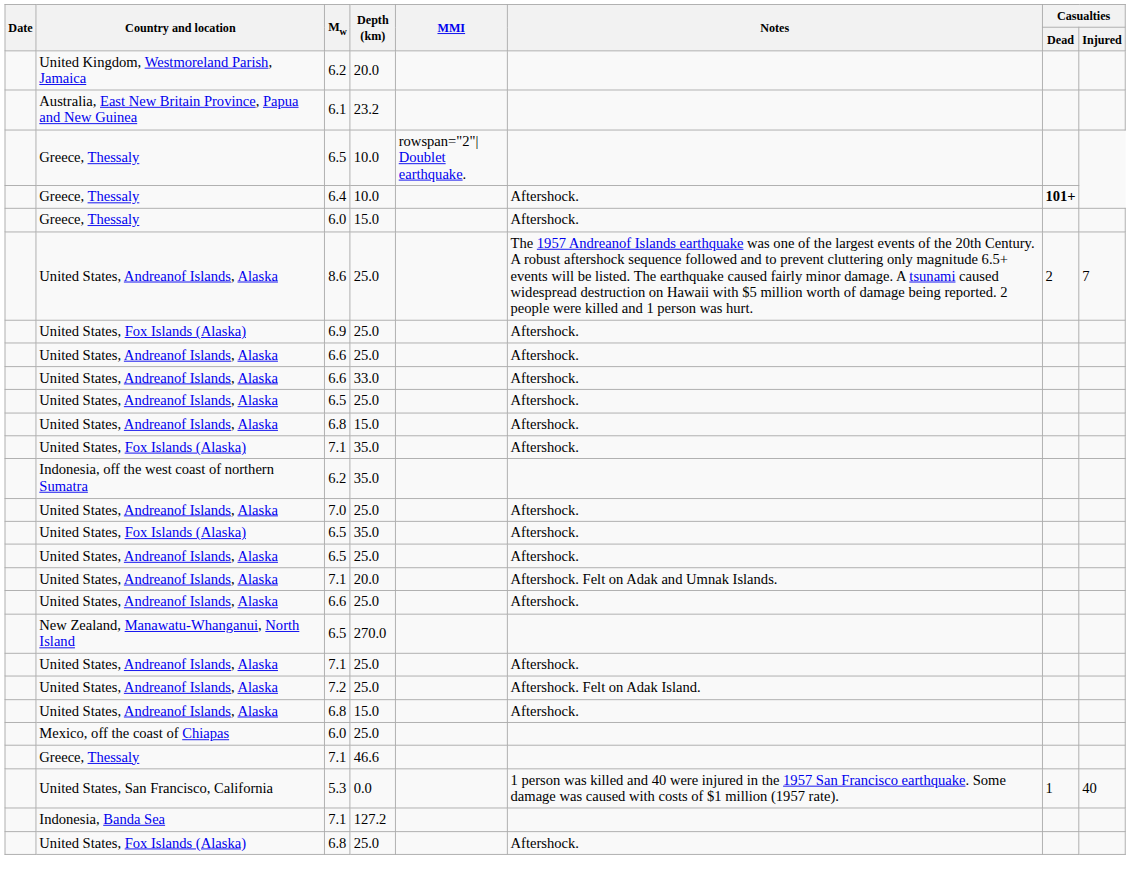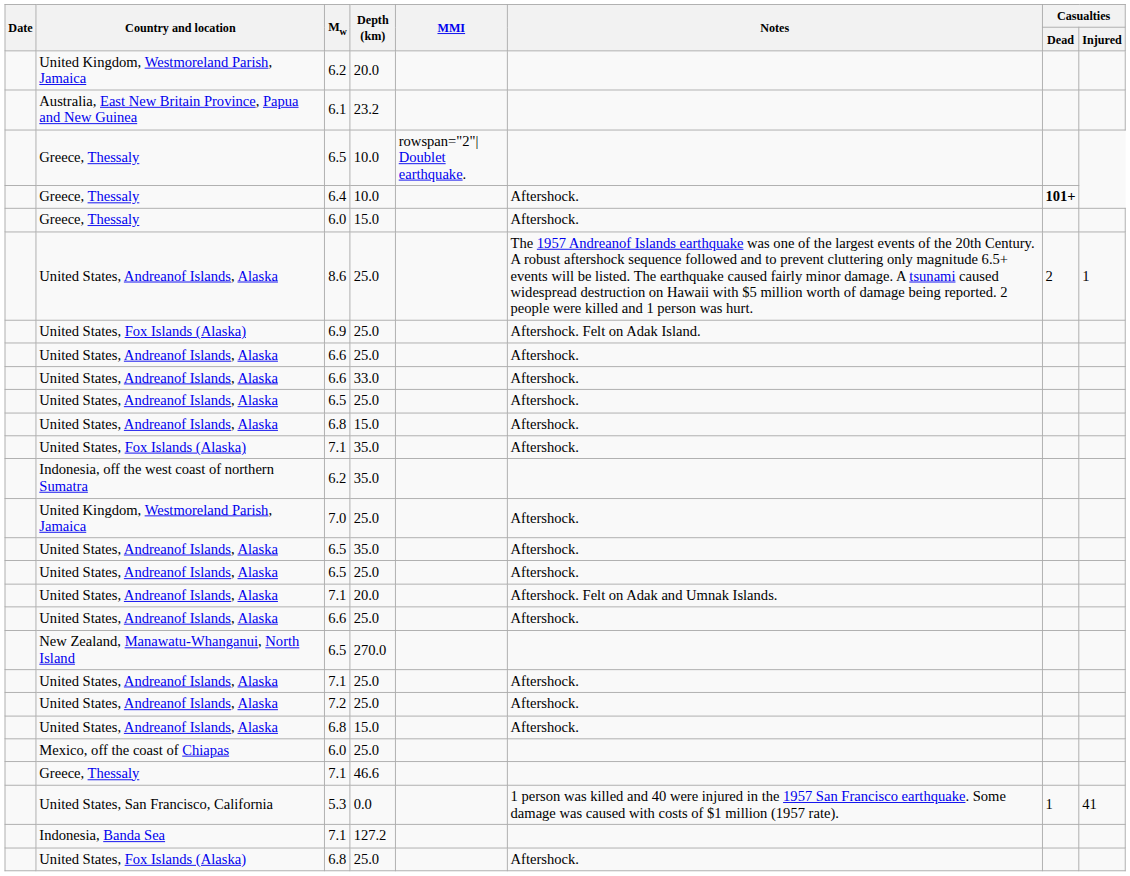(1086, 275) 7 -> (1086, 275) 1
(545, 331) Aftershock. -> (606, 331) Aftershock. Felt on Adak Island.
(159, 509) United States, Andreanof Islands, Alaska -> (156, 518) United Kingdom, Westmoreland Parish, Jamaica
(143, 532) United States, Fox Islands (Alaska) -> (159, 549) United States, Andreanof Islands, Alaska
(606, 687) Aftershock. Felt on Adak Island. -> (545, 704) Aftershock.
(1090, 788) 40 -> (1090, 804) 41
